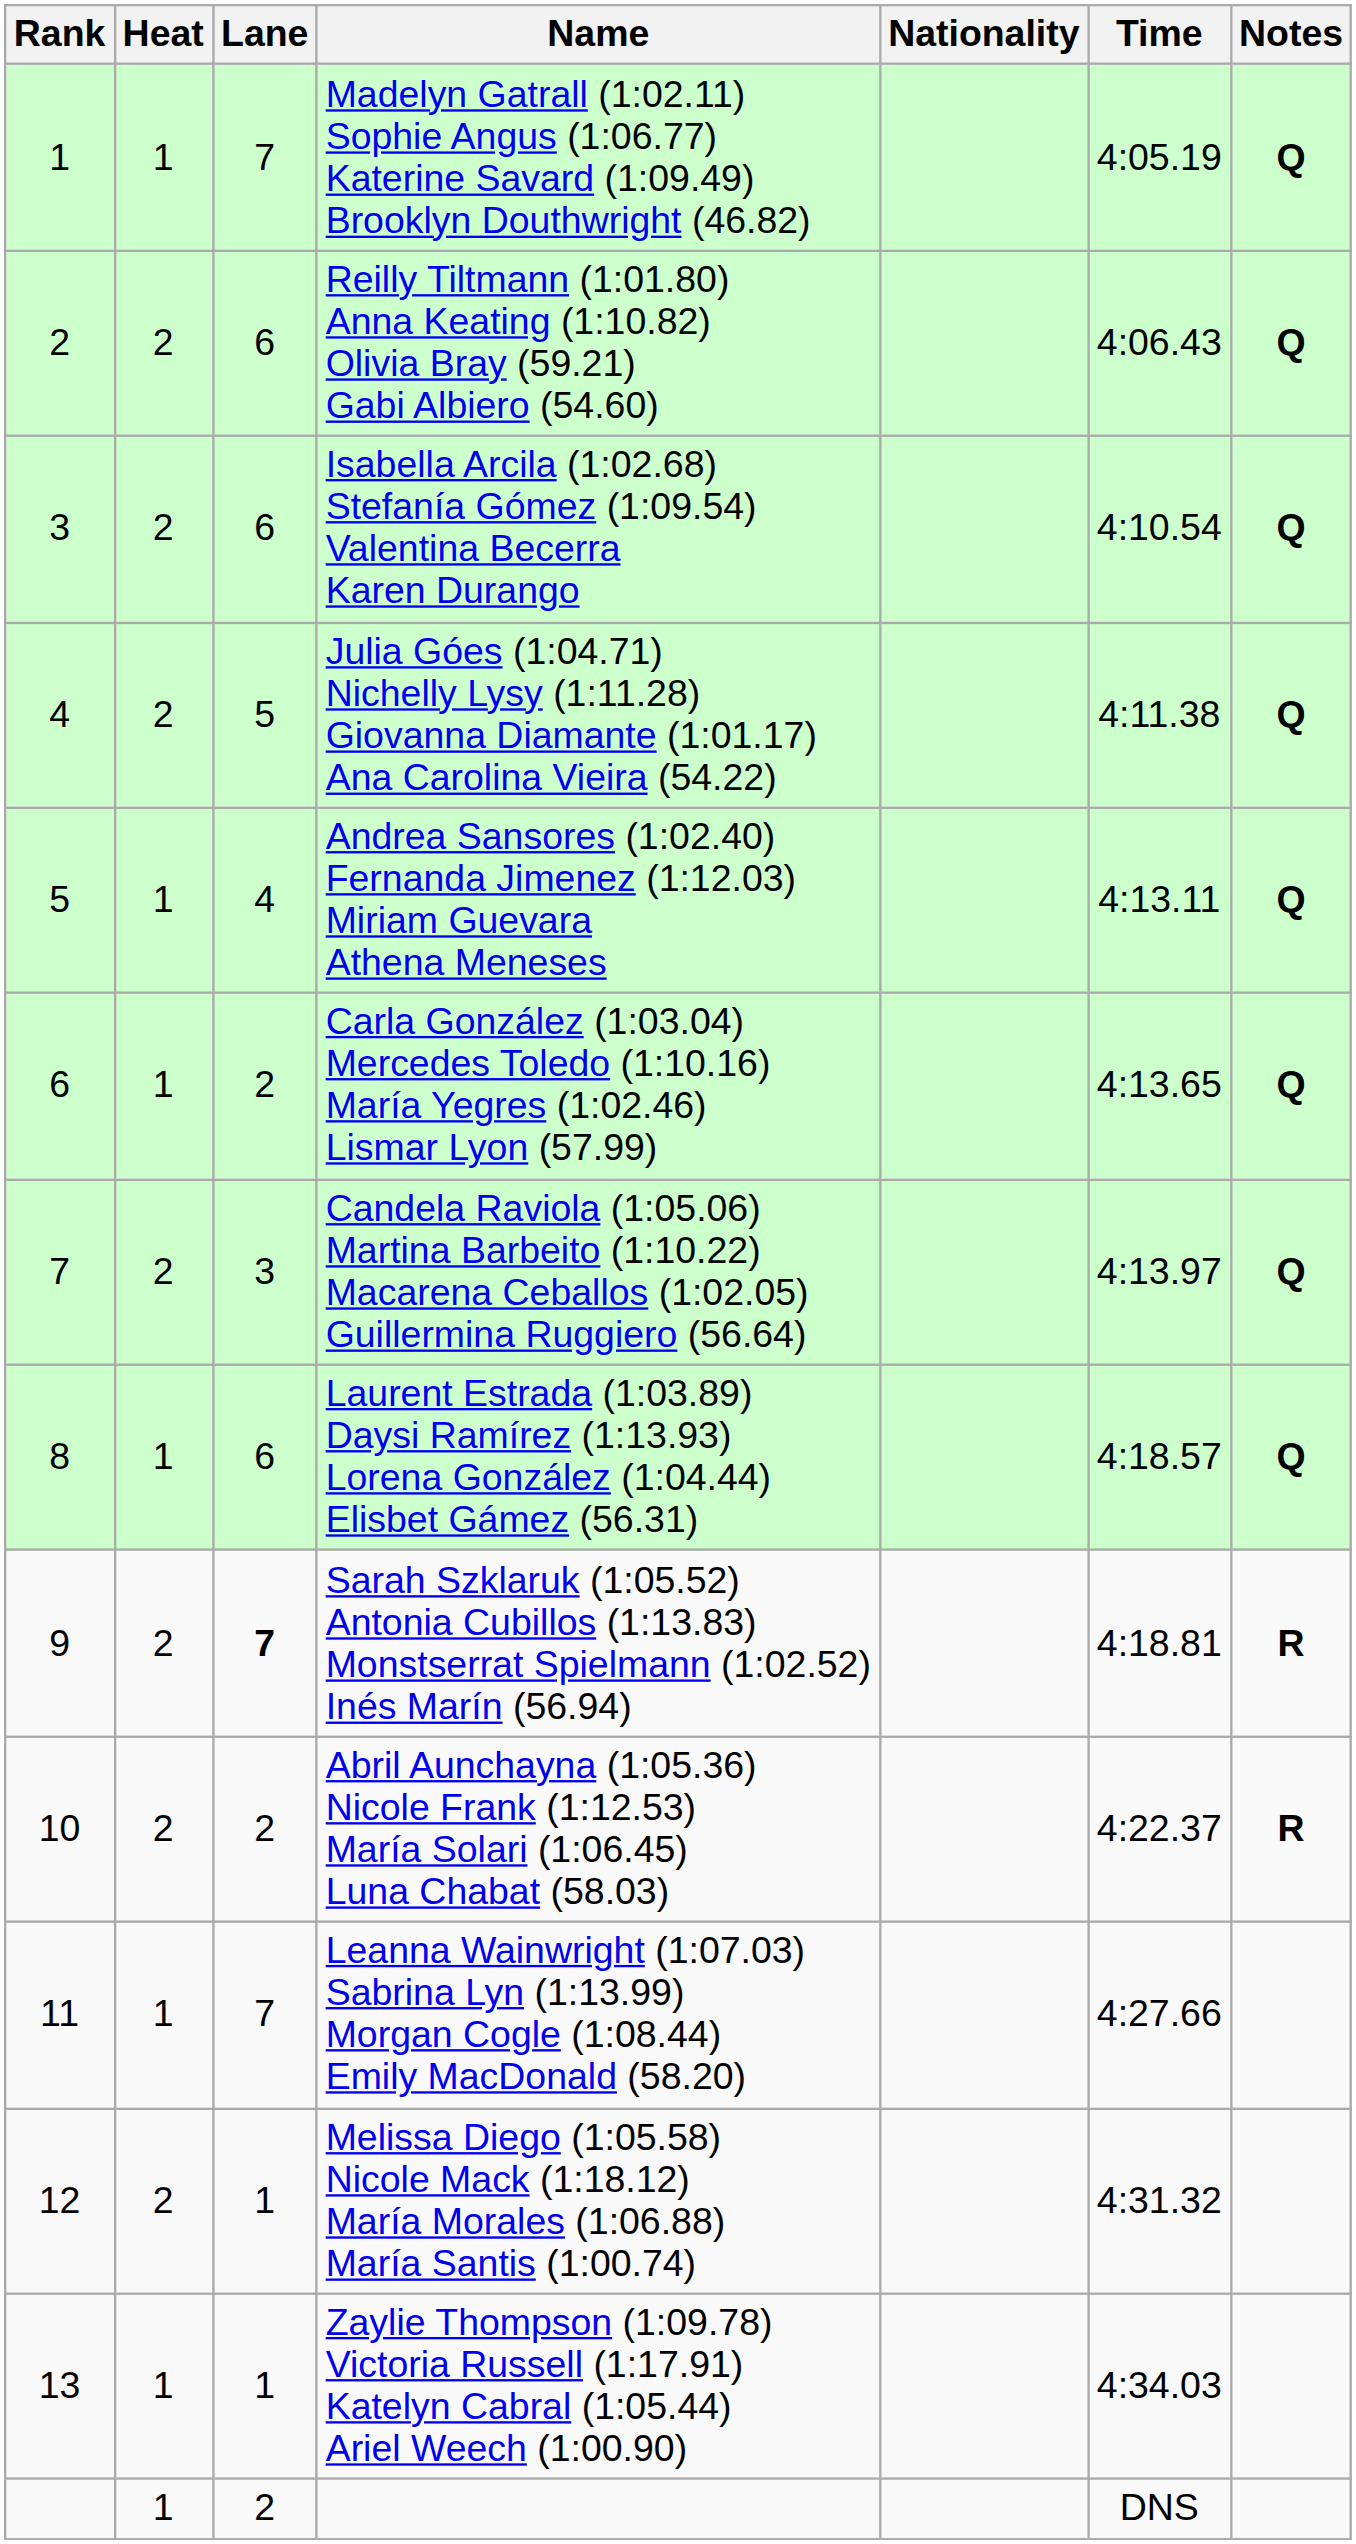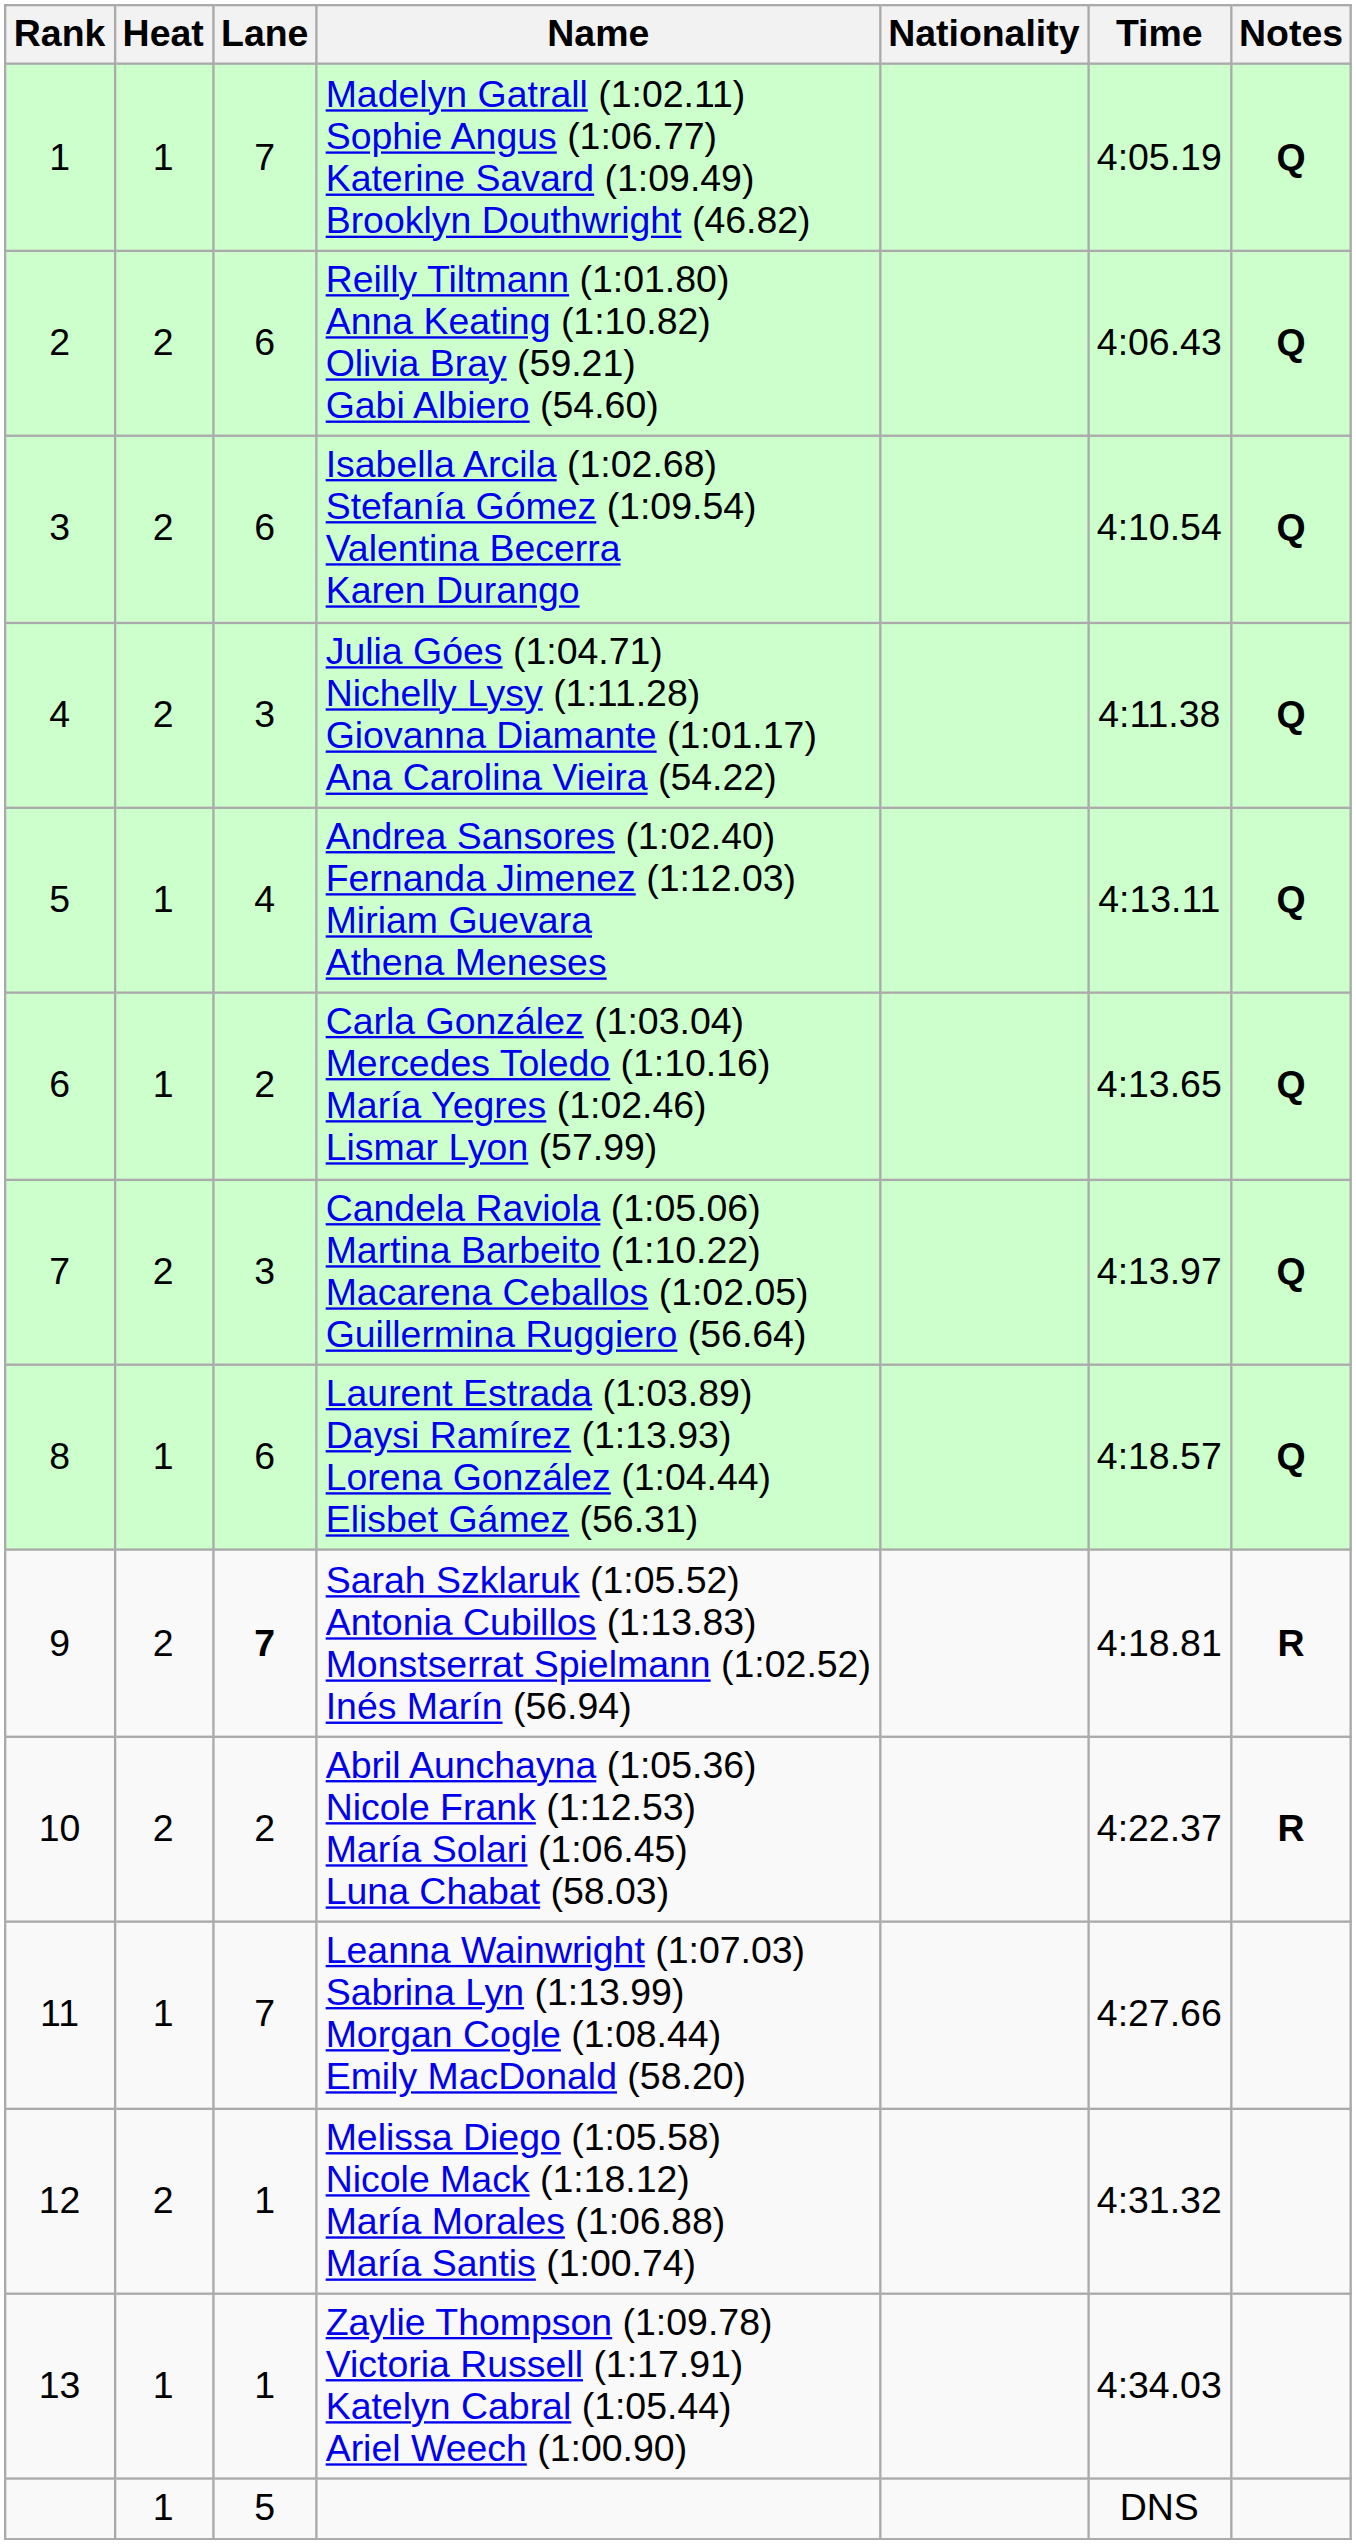(265, 713) 5 -> (265, 713) 3
(265, 2508) 2 -> (265, 2508) 5
